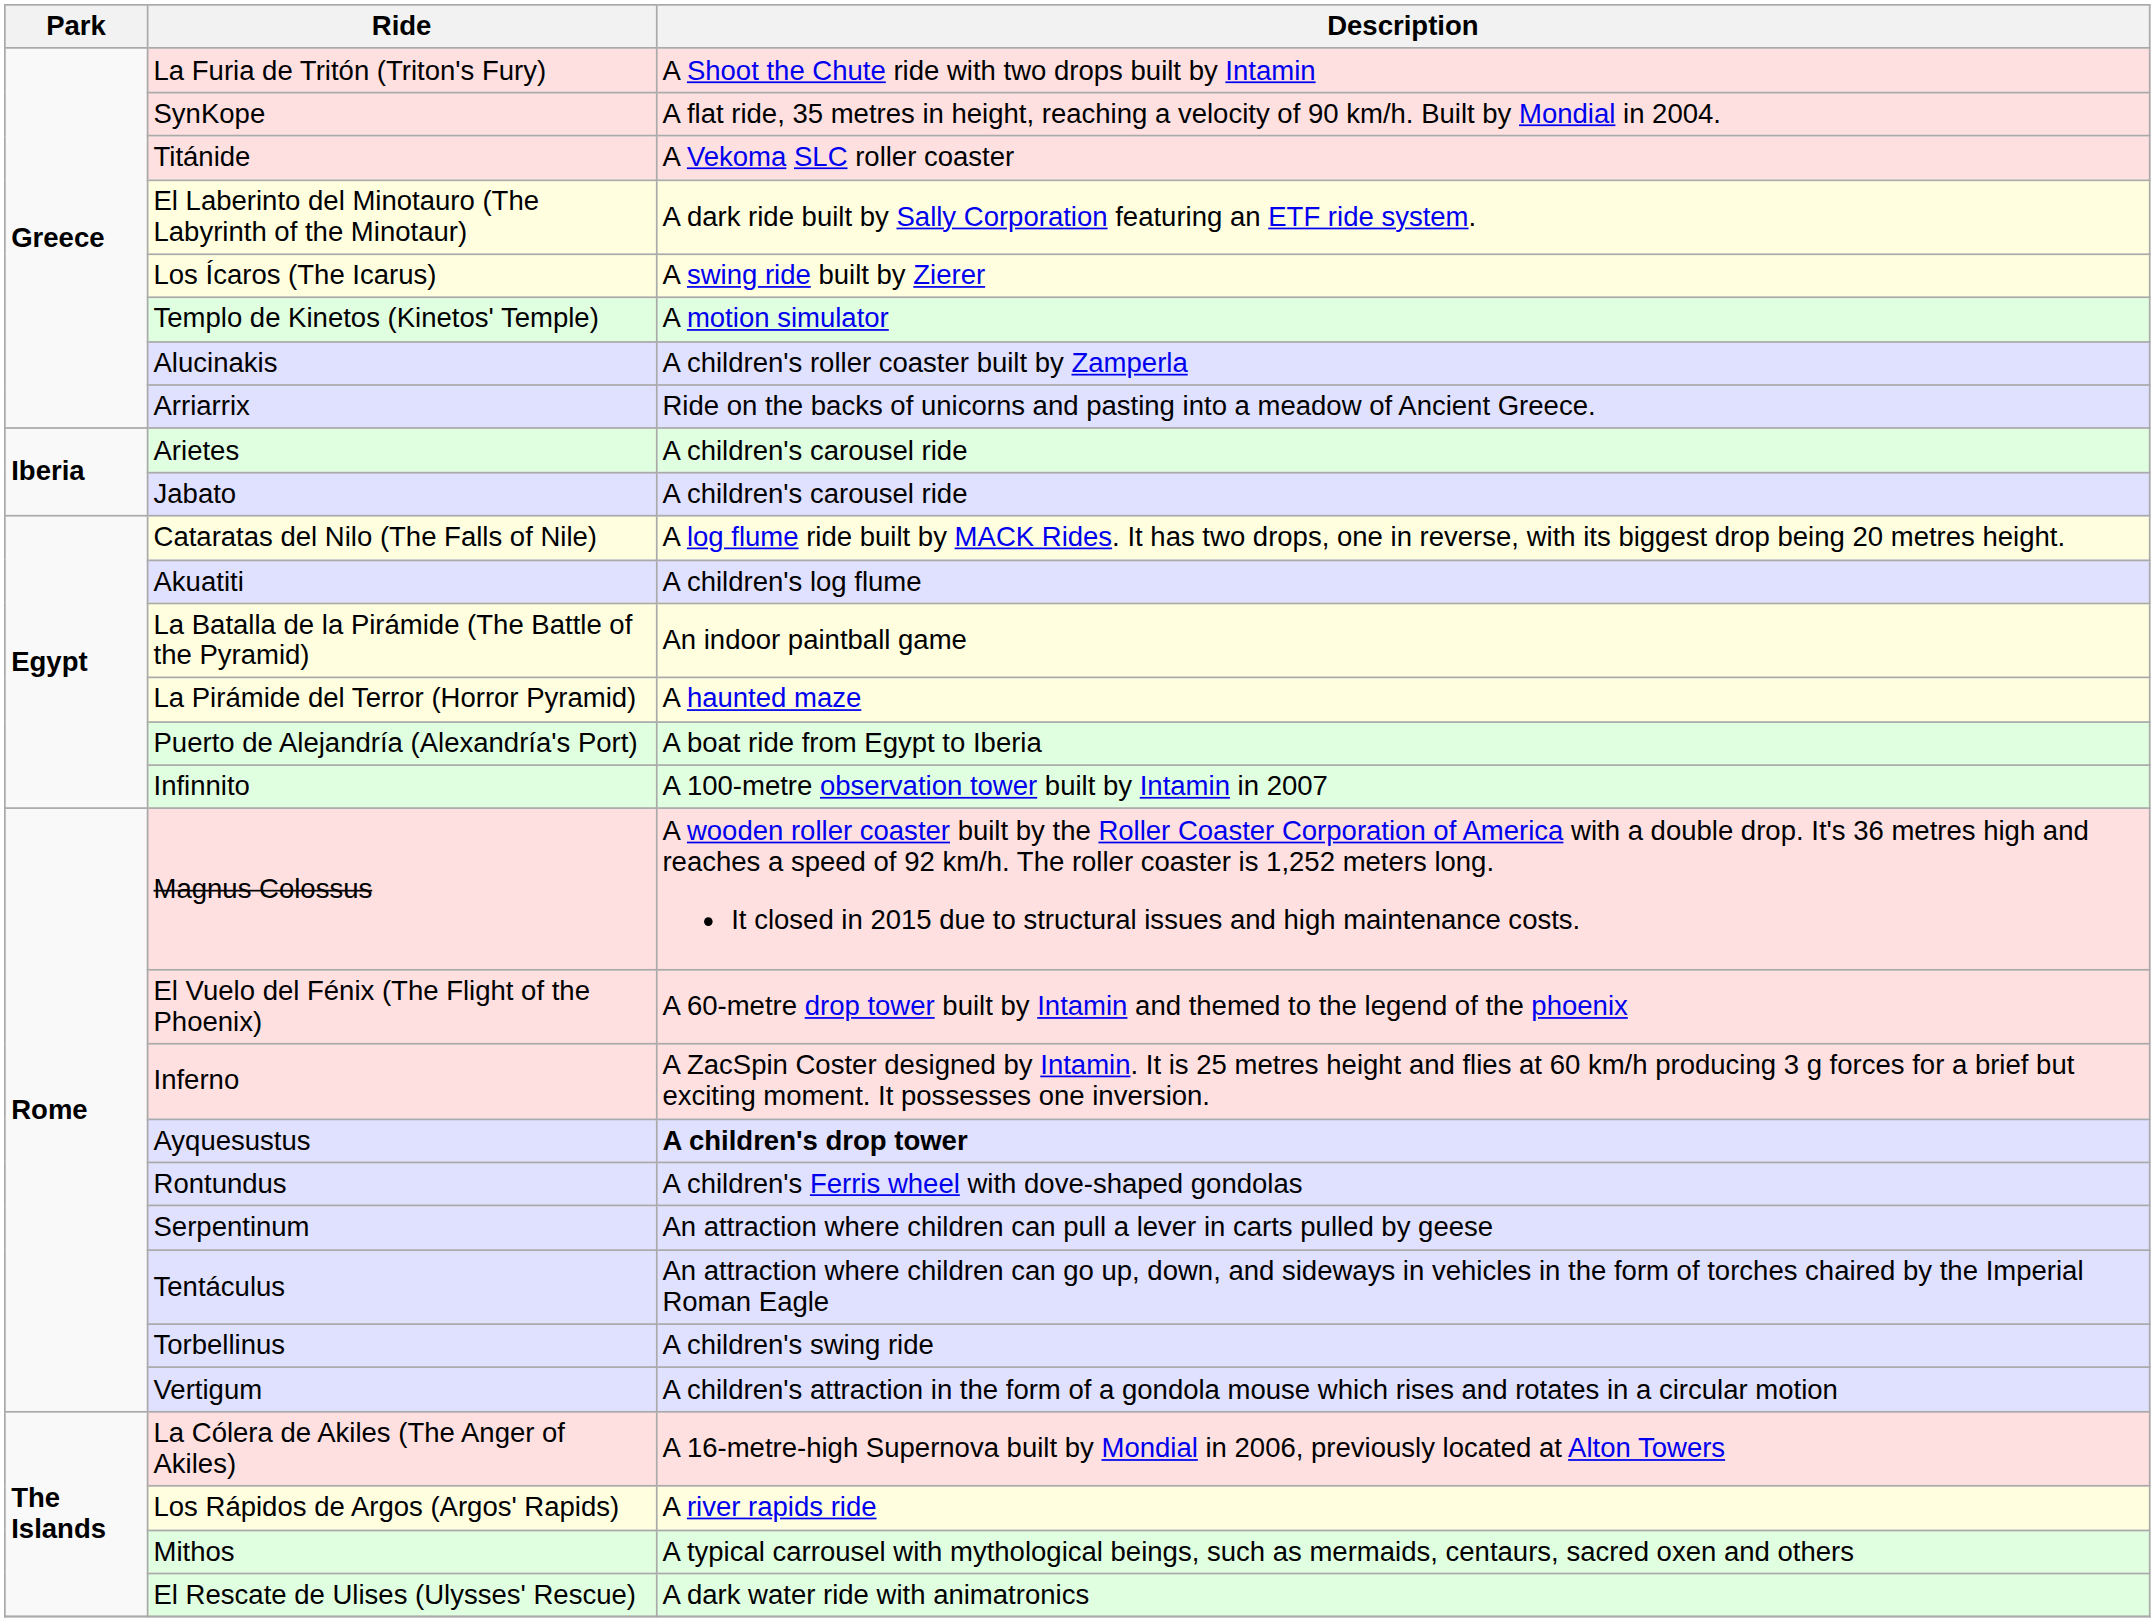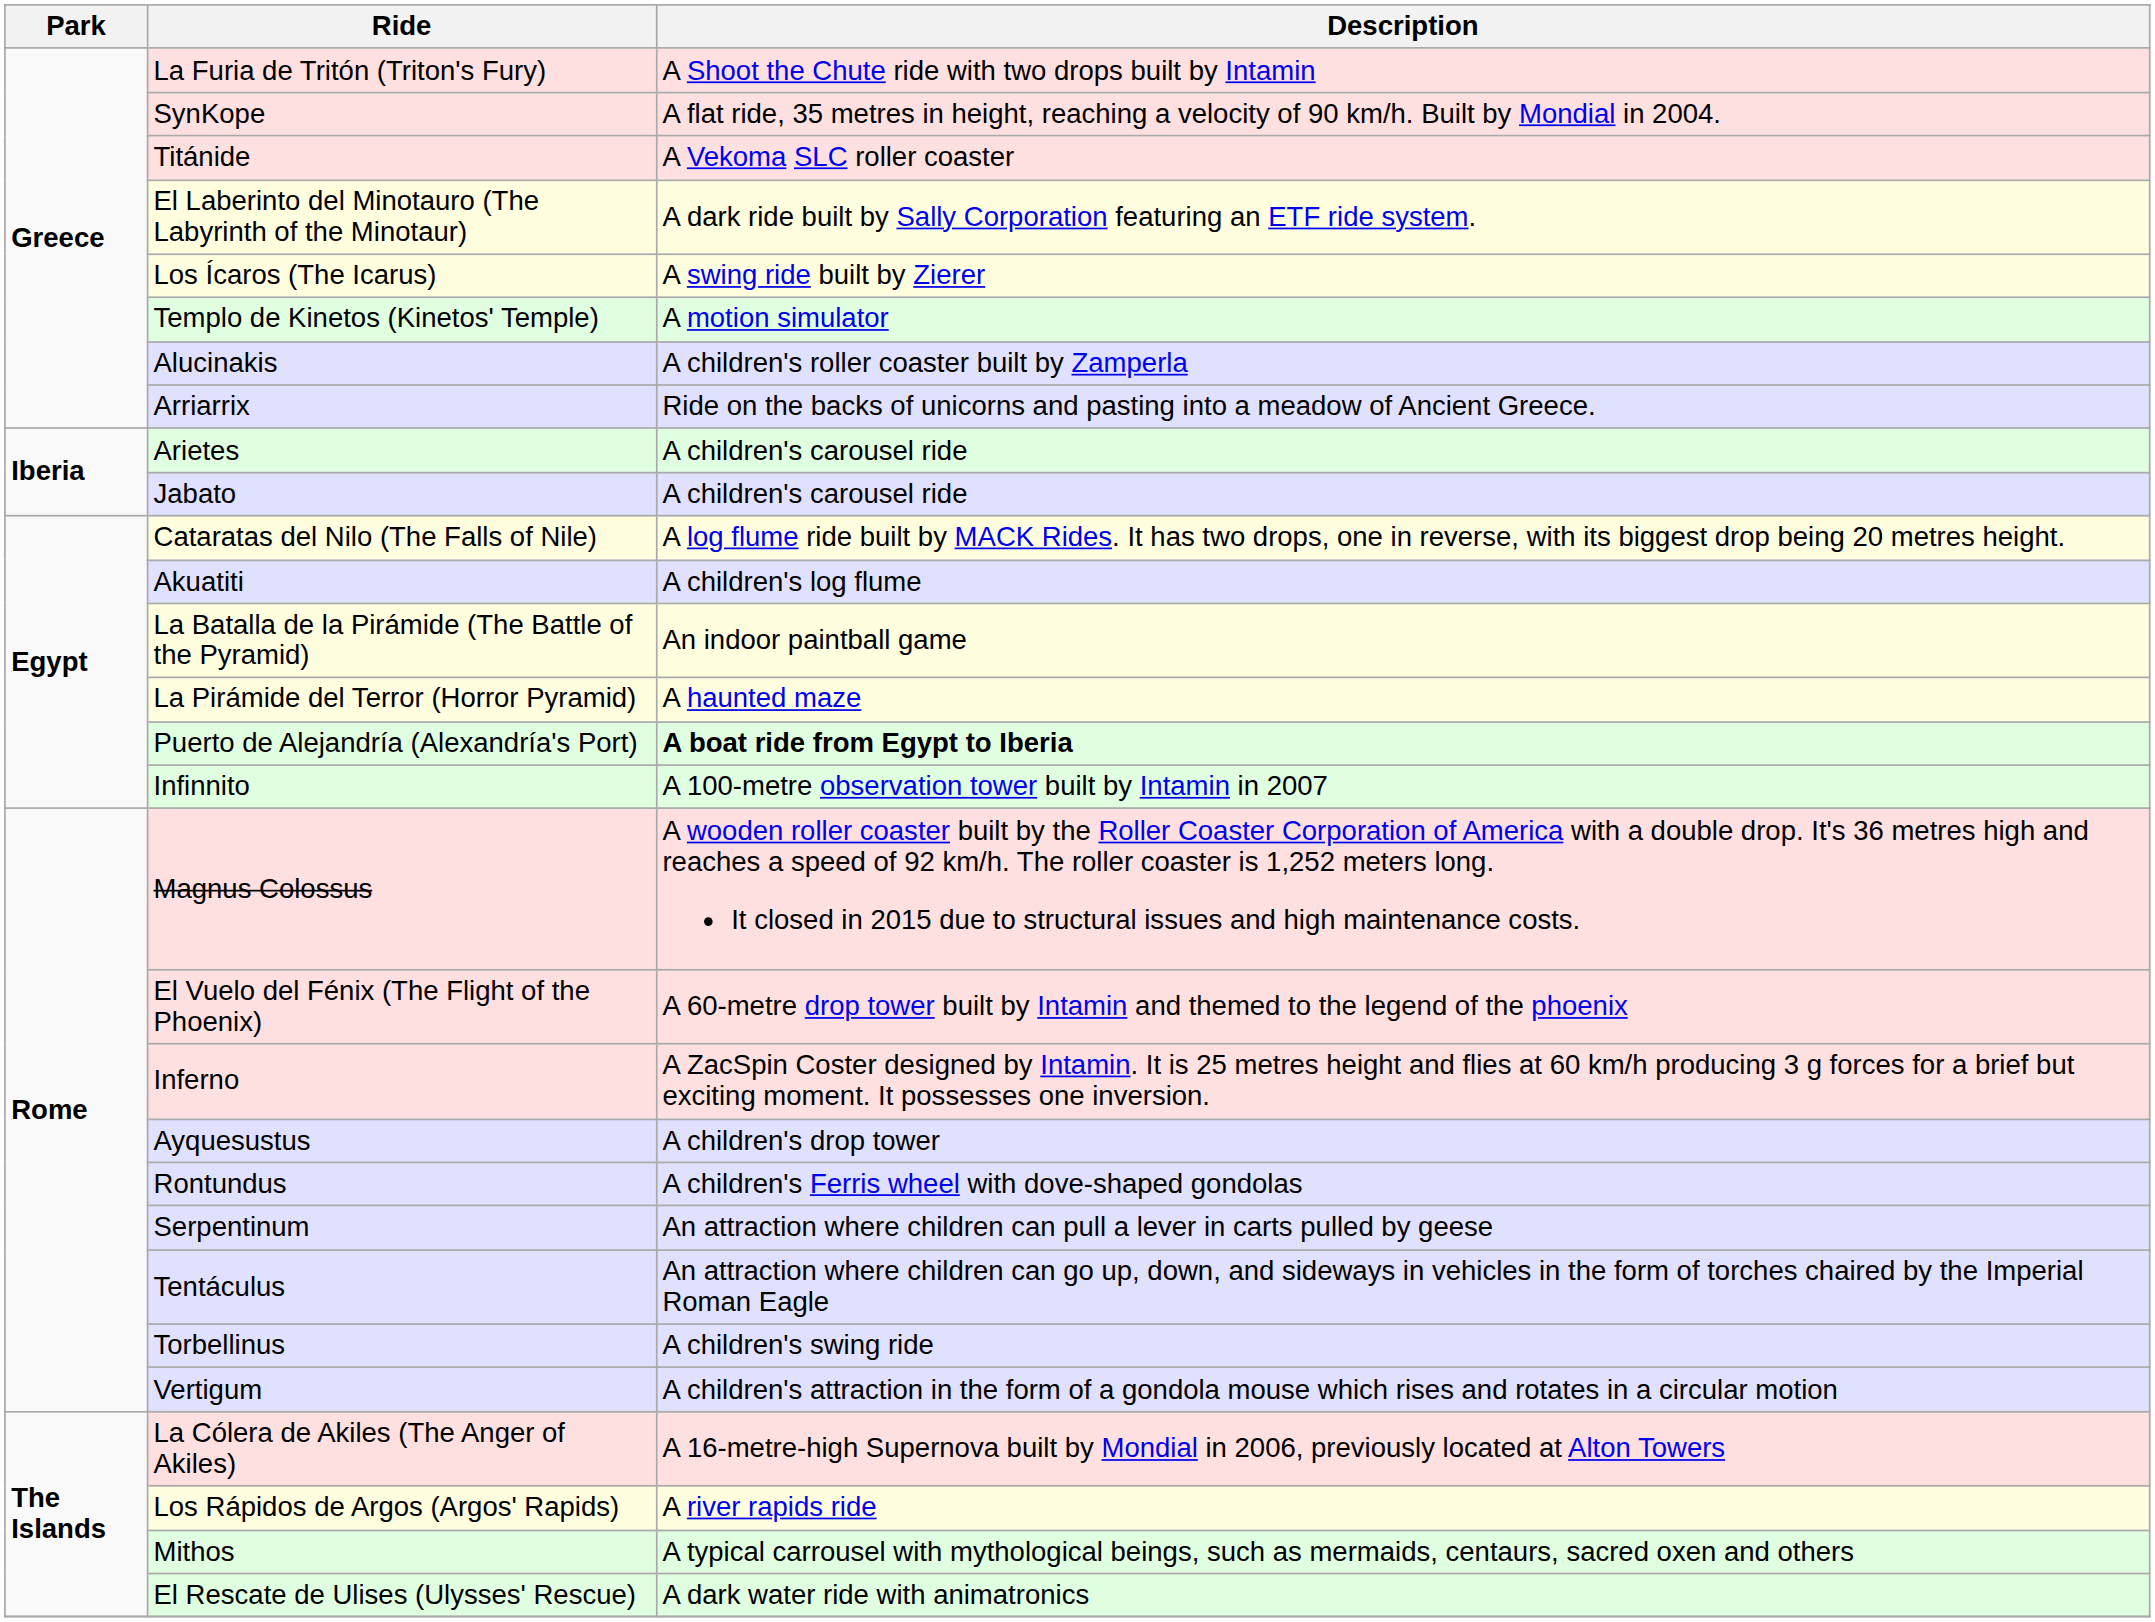(852, 742) normal -> (868, 742) bold
(815, 1140) bold -> (801, 1140) normal
